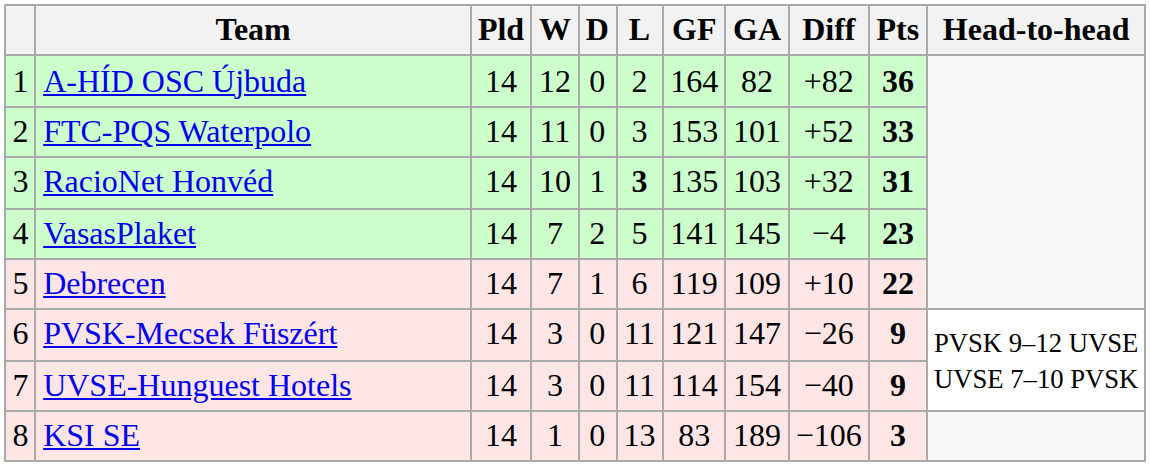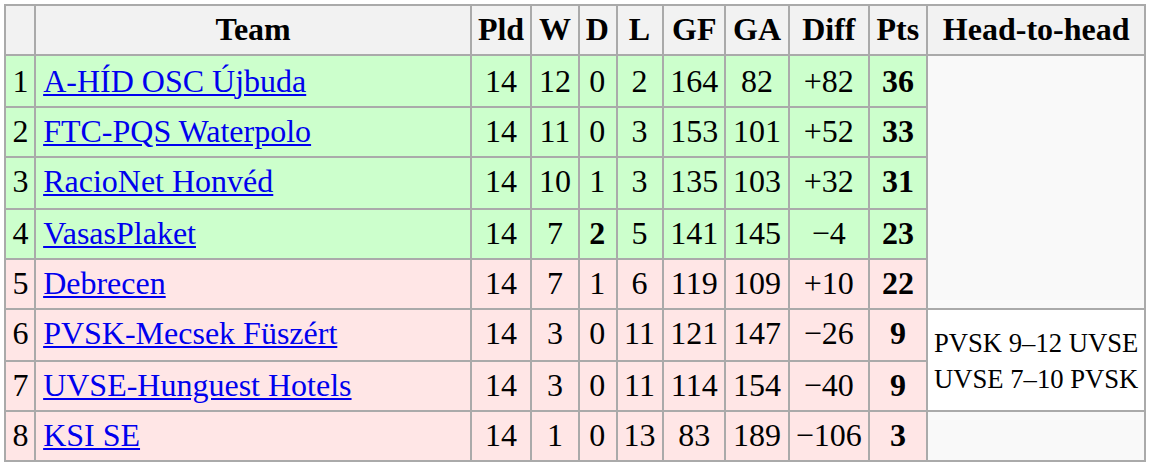(640, 182) bold -> (640, 182) normal
(597, 232) normal -> (597, 232) bold
